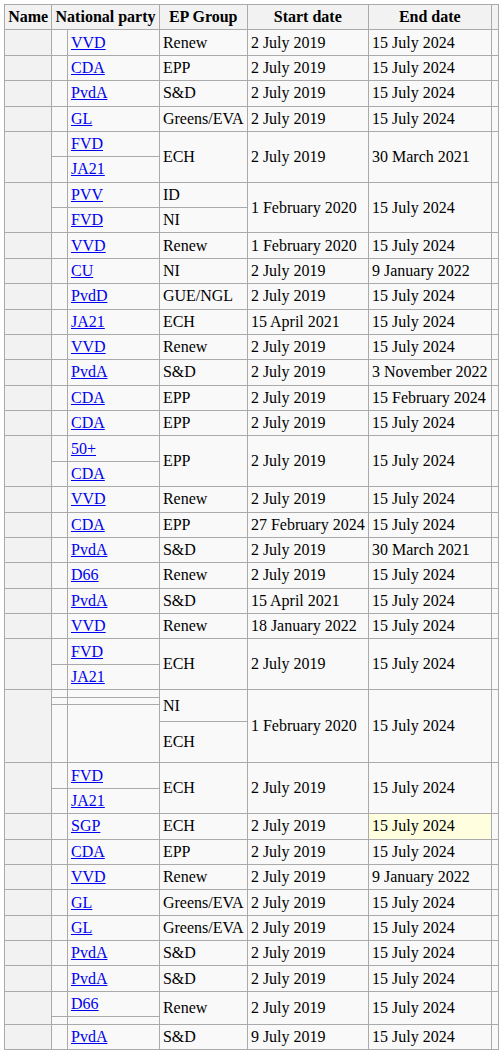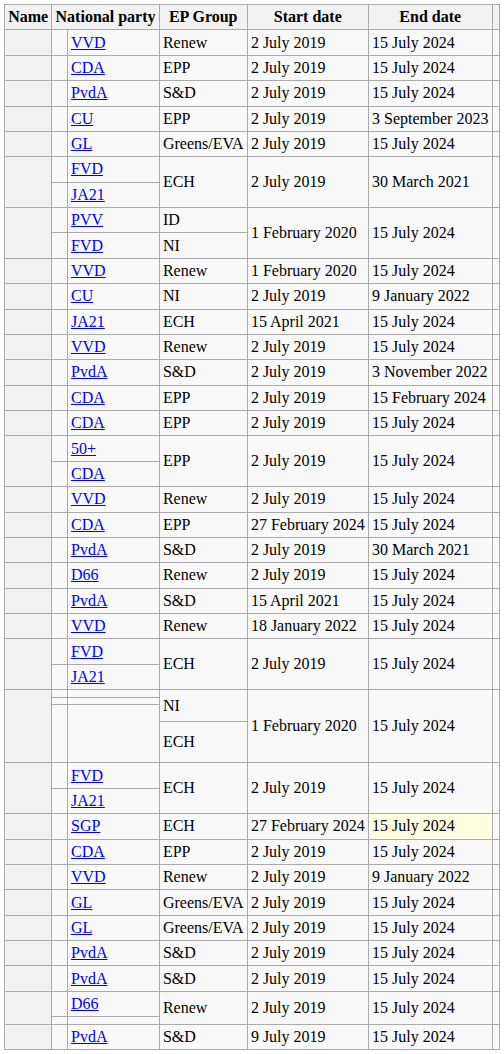+ row: (82, 118)
- row: (89, 296)
(288, 826) 2 July 2019 -> (308, 826) 27 February 2024
